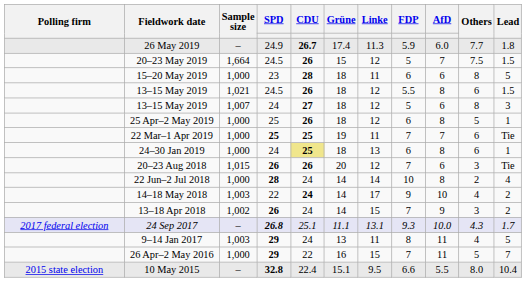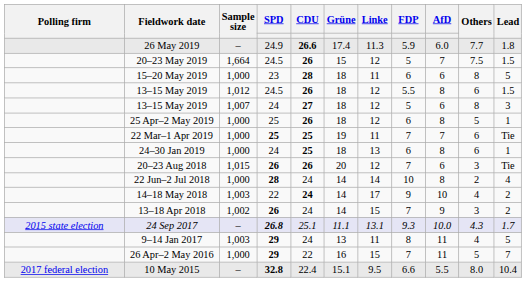(307, 46) 26.7 -> (307, 46) 26.6
(238, 91) 1,021 -> (238, 91) 1,012
(307, 150) khaki background -> (307, 150) no background
(64, 225) 2017 federal election -> (64, 225) 2015 state election
(64, 270) 2015 state election -> (64, 270) 2017 federal election
